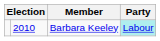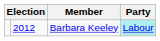(24, 28) 2010 -> (24, 28) 2012
